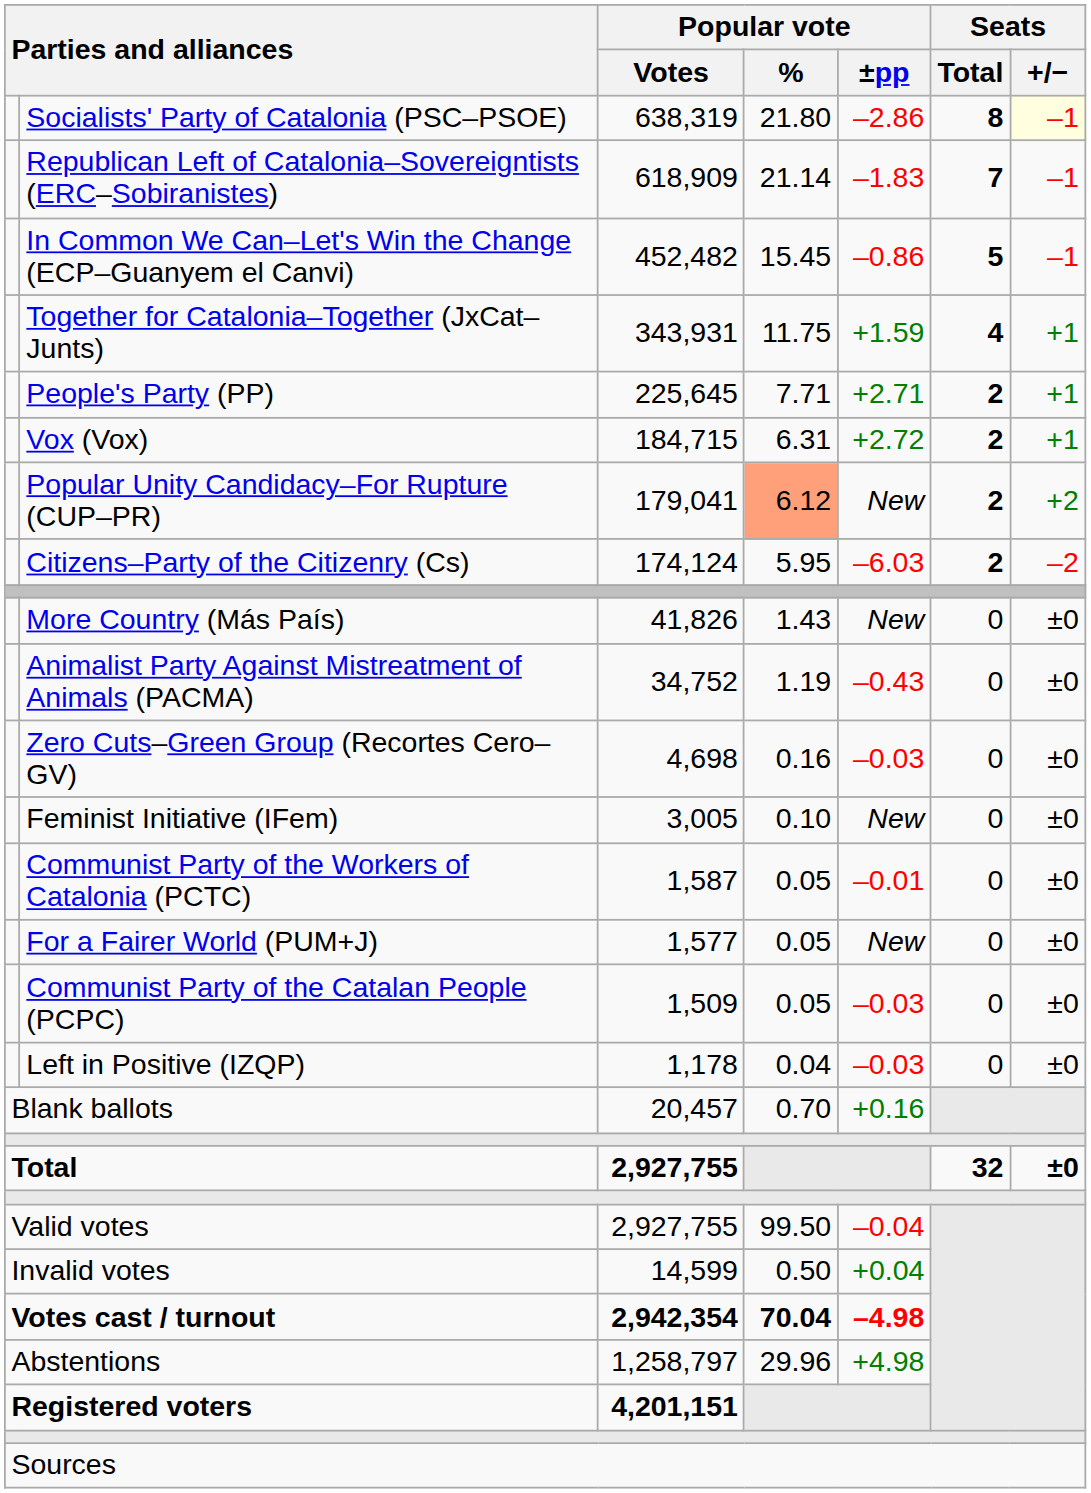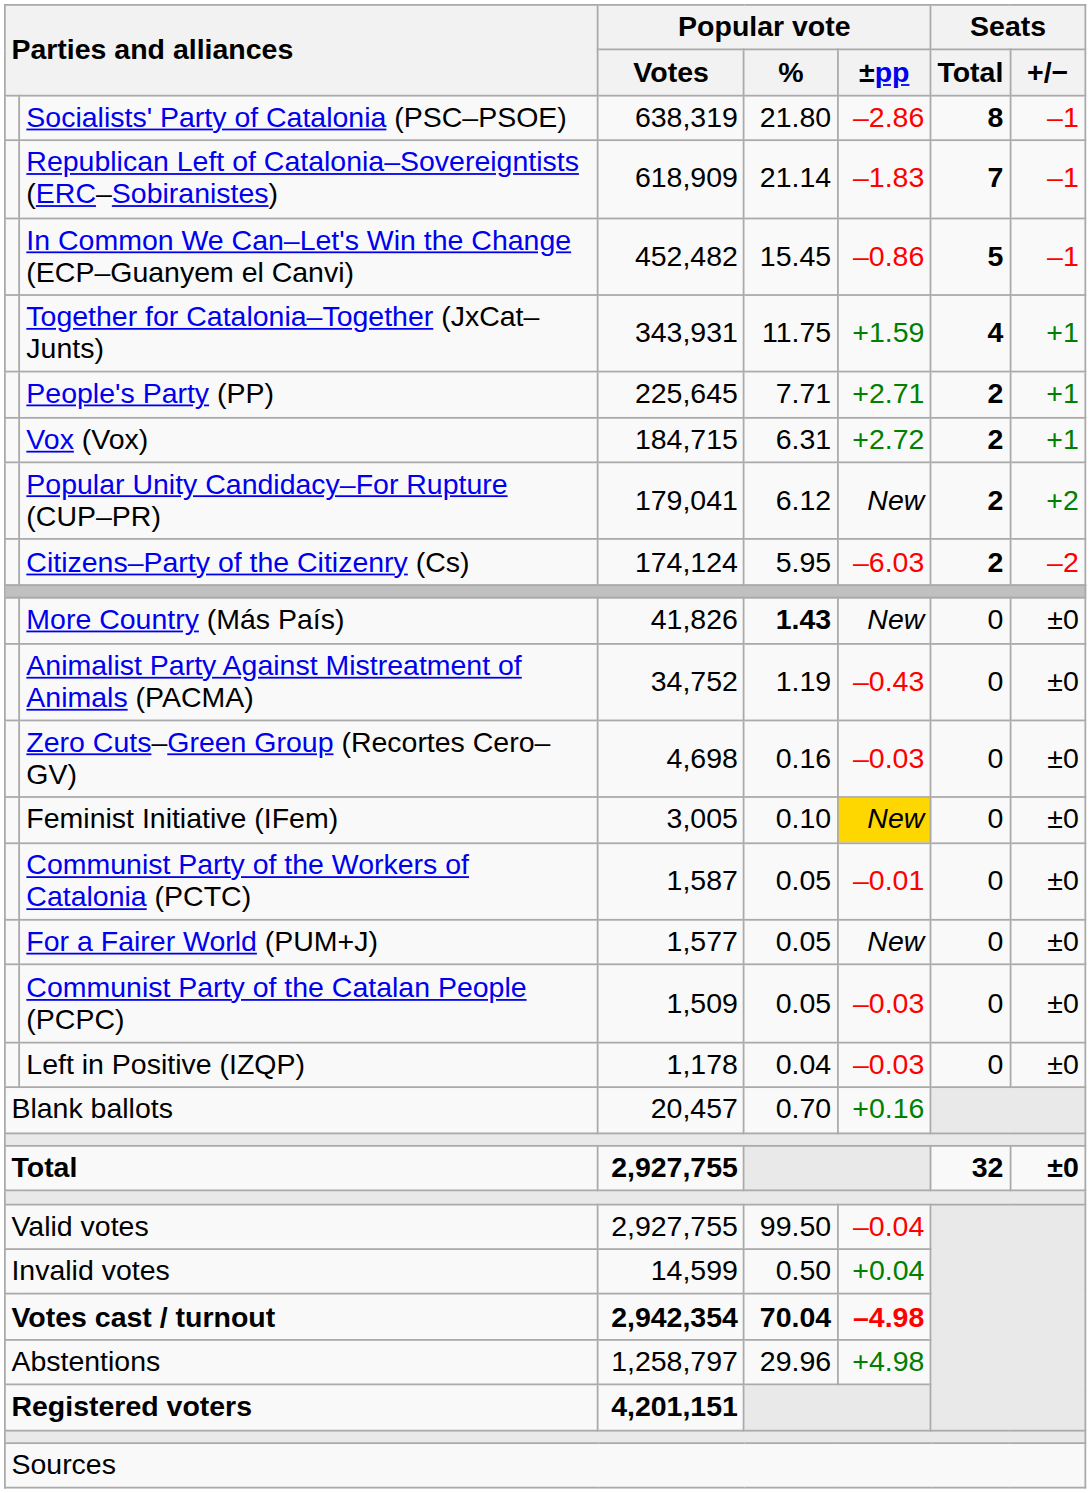(1063, 117) lightyellow background -> (1063, 117) no background
(803, 500) lightsalmon background -> (803, 500) no background
(803, 620) normal -> (803, 620) bold
(896, 819) no background -> (896, 819) gold background
